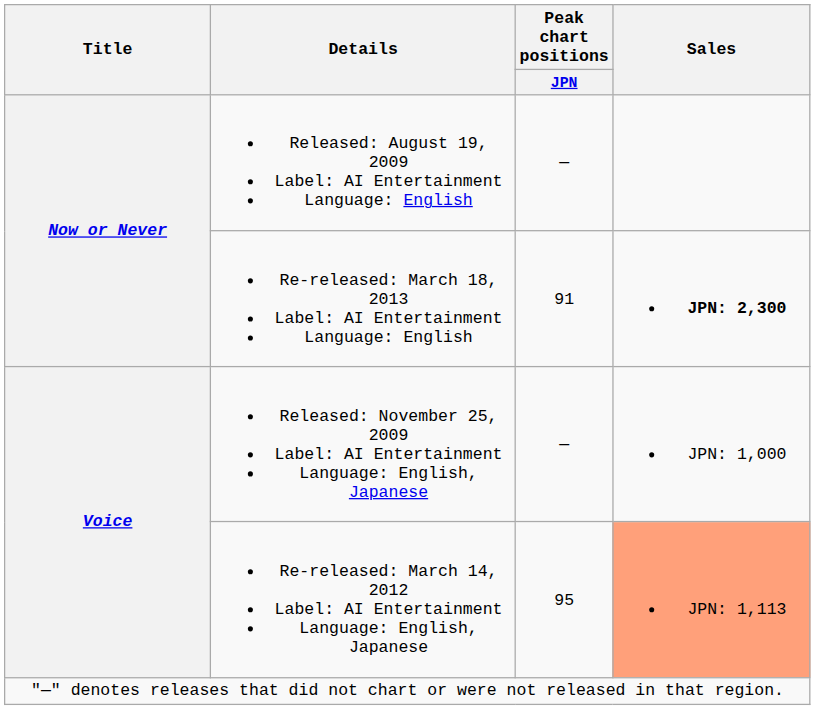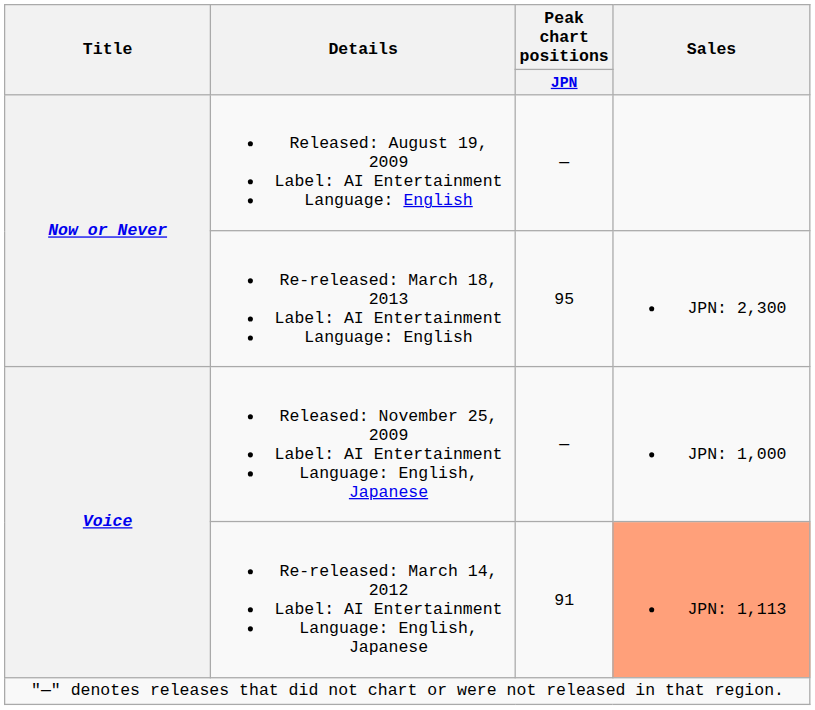(564, 299) 91 -> (564, 299) 95
(712, 308) bold -> (712, 308) normal
(564, 600) 95 -> (564, 600) 91
